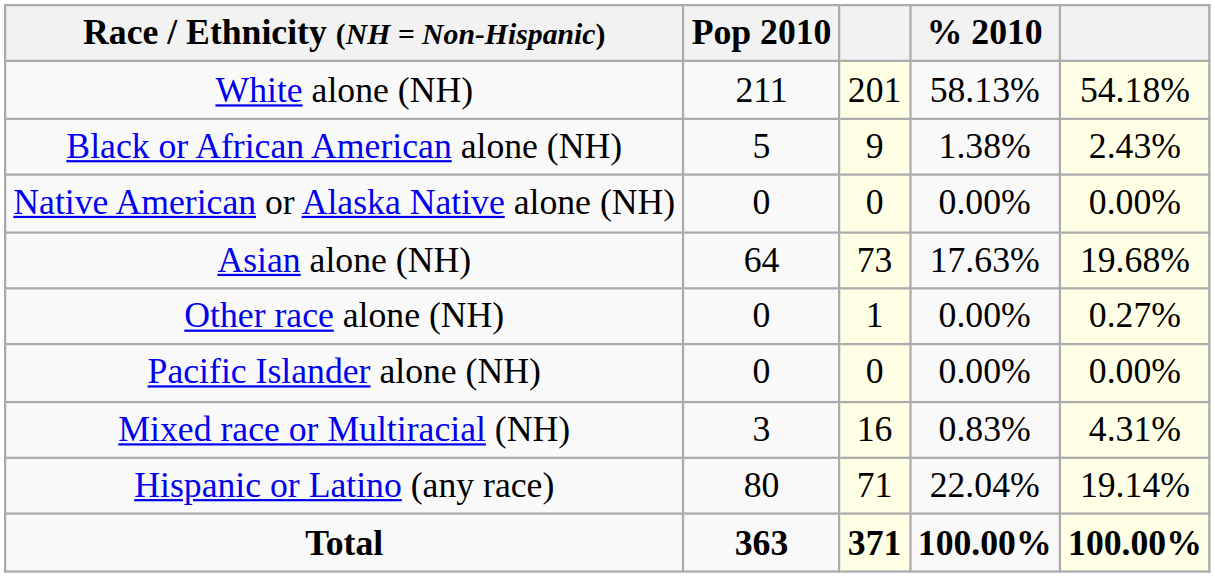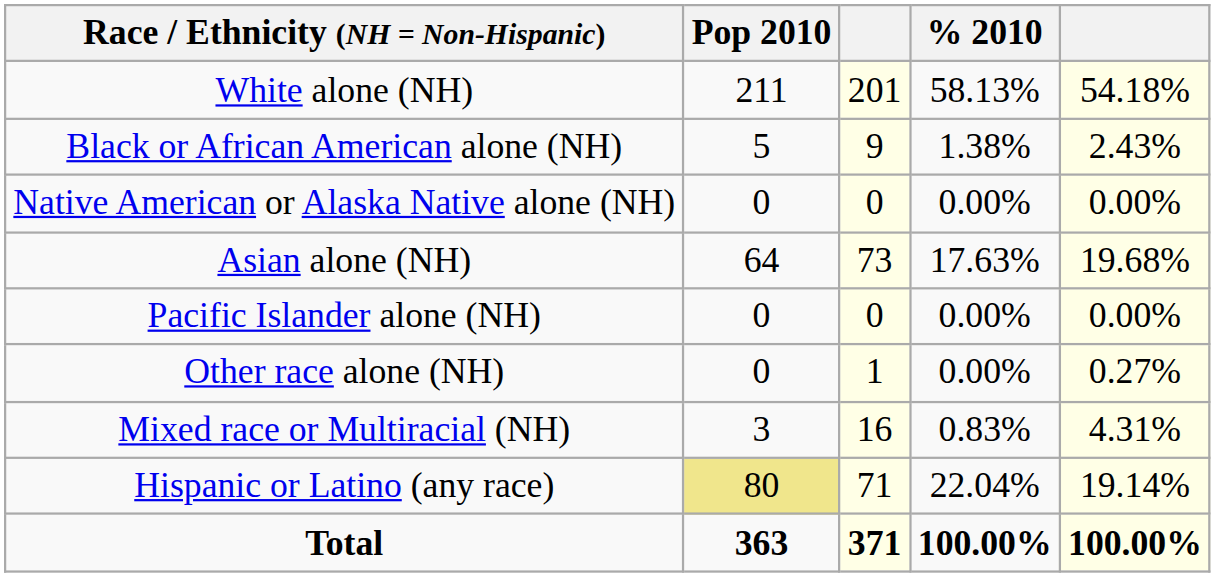rows swapped: (344, 372) <-> (344, 315)
(762, 485) no background -> (762, 485) khaki background
